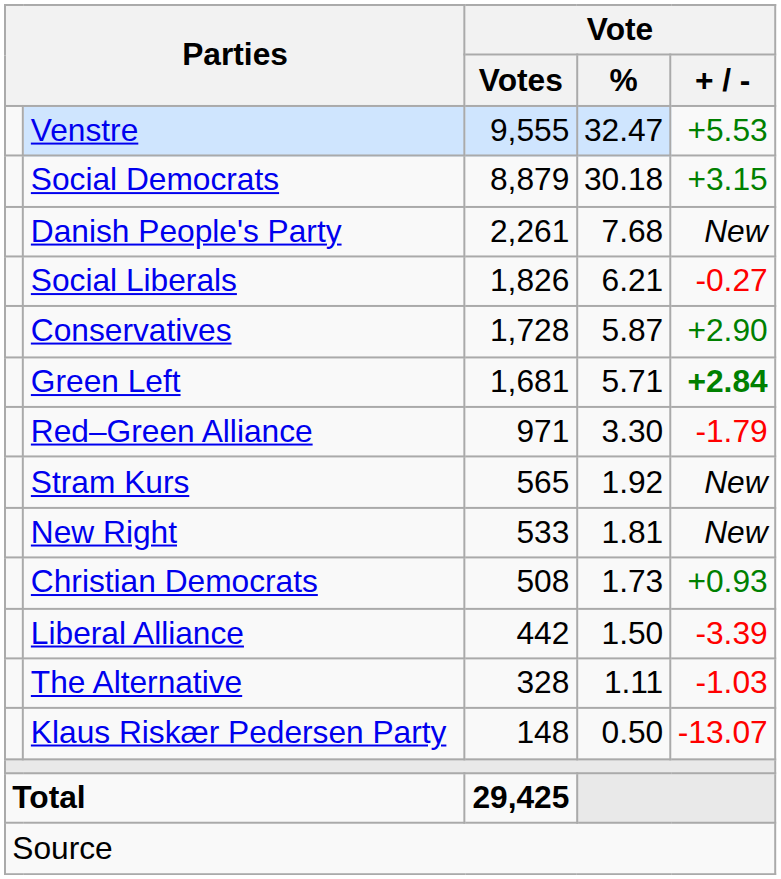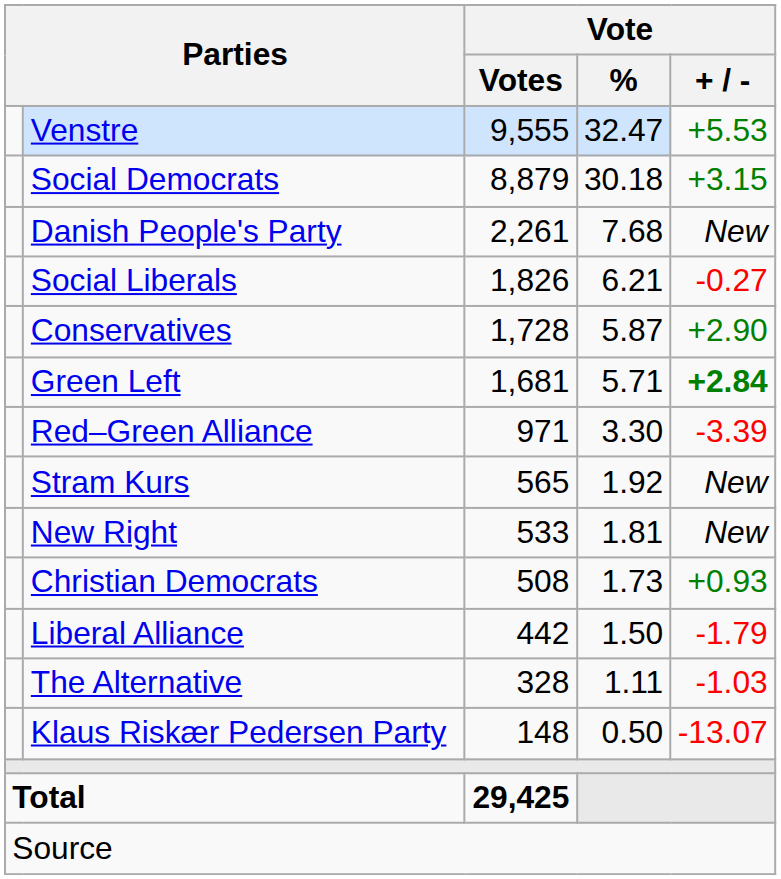(732, 431) -1.79 -> (732, 431) -3.39
(732, 632) -3.39 -> (732, 632) -1.79
